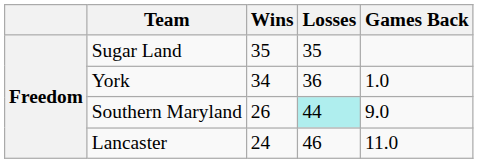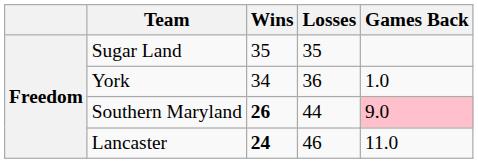(260, 111) normal -> (260, 111) bold
(312, 111) paleturquoise background -> (312, 111) no background
(377, 111) no background -> (377, 111) pink background
(260, 142) normal -> (260, 142) bold
